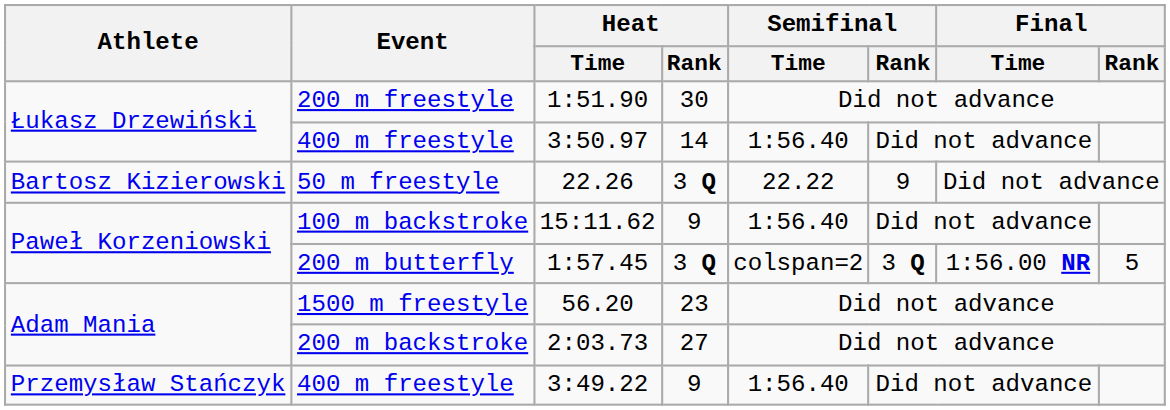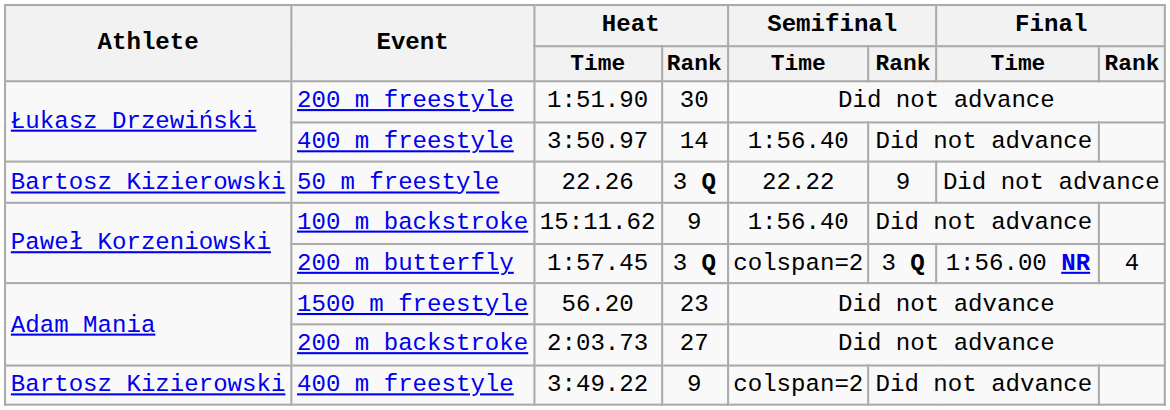(1132, 263) 5 -> (1132, 263) 4
(148, 385) Przemysław Stańczyk -> (148, 385) Bartosz Kizierowski
(798, 385) 1:56.40 -> (798, 385) colspan=2
